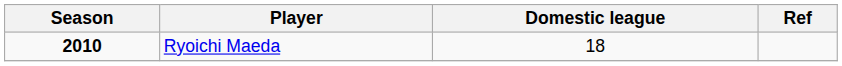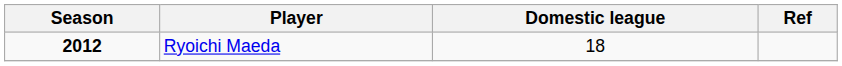(82, 46) 2010 -> (82, 46) 2012
